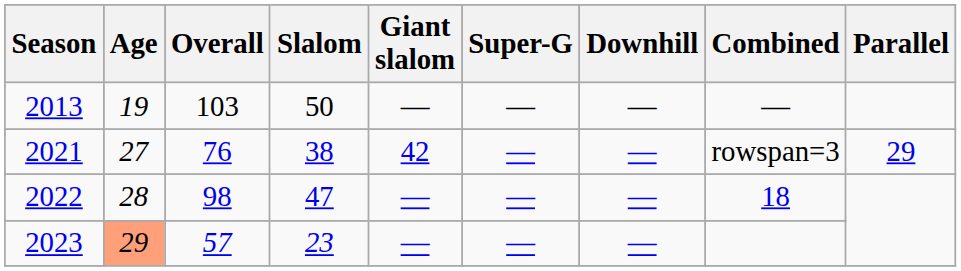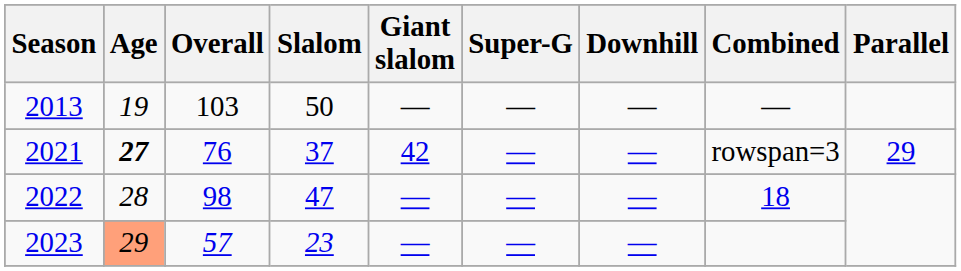(134, 151) normal -> (134, 151) bold
(319, 151) 38 -> (319, 151) 37
